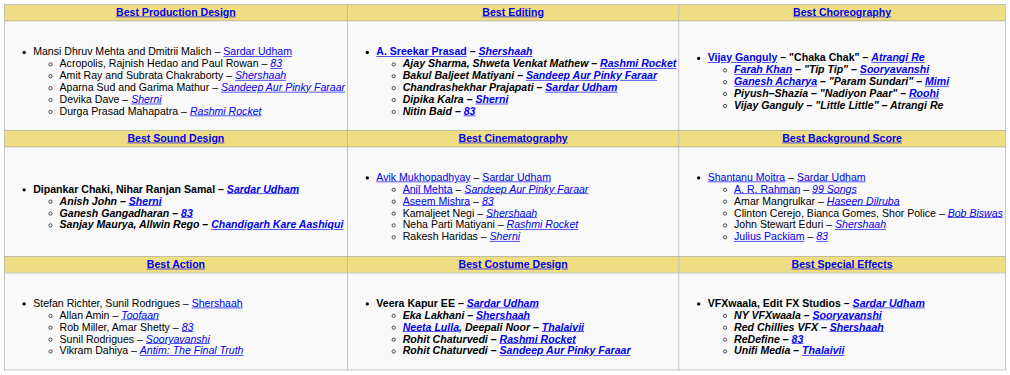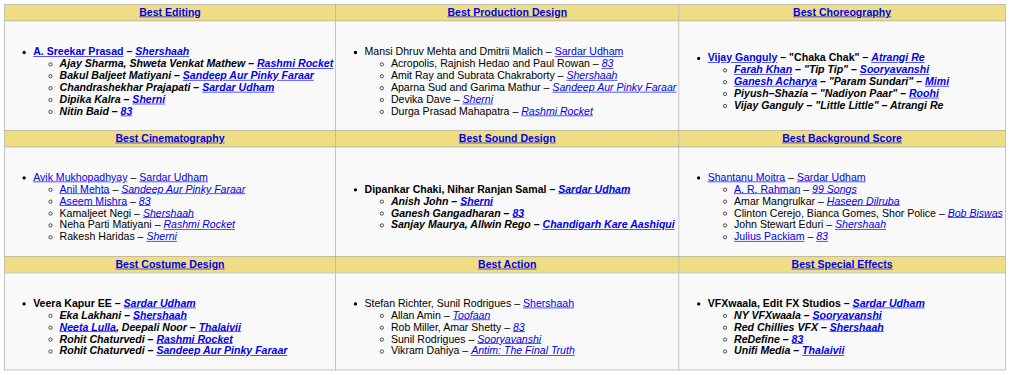columns swapped: (513, 12) <-> (176, 12)
